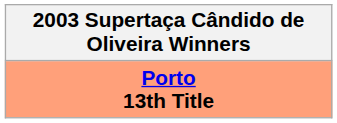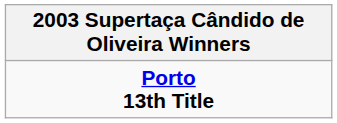(169, 89) lightsalmon background -> (169, 89) no background
